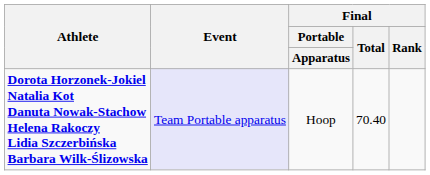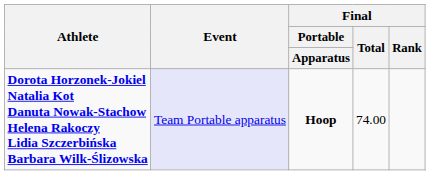(321, 119) normal -> (321, 119) bold
(371, 119) 70.40 -> (371, 119) 74.00
